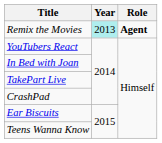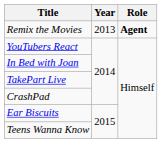(105, 29) paleturquoise background -> (105, 29) no background
